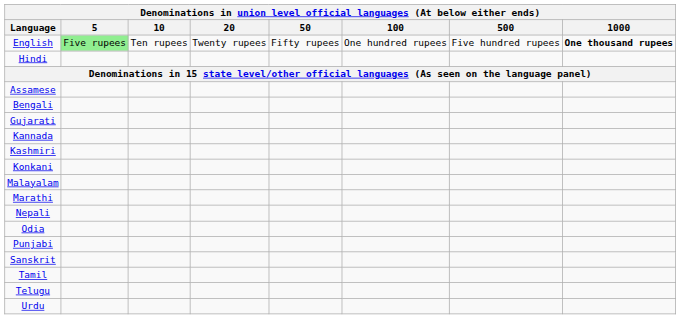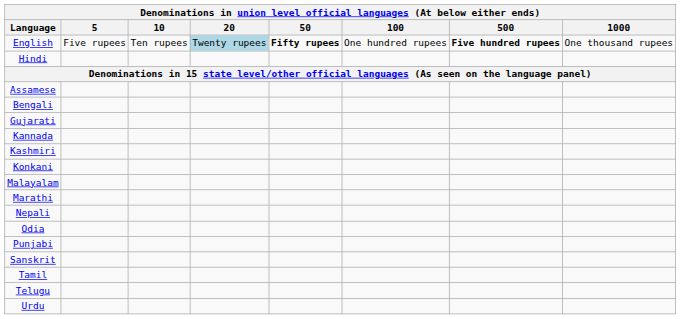(95, 43) lightgreen background -> (95, 43) no background
(229, 43) no background -> (229, 43) lightblue background
(305, 43) normal -> (305, 43) bold
(506, 43) normal -> (506, 43) bold
(619, 43) bold -> (619, 43) normal
